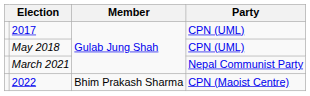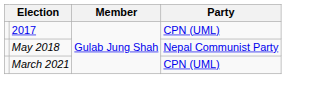(216, 47) CPN (UML) -> (221, 47) Nepal Communist Party
(246, 64) Nepal Communist Party -> (192, 64) CPN (UML)
- row: (24, 82)
